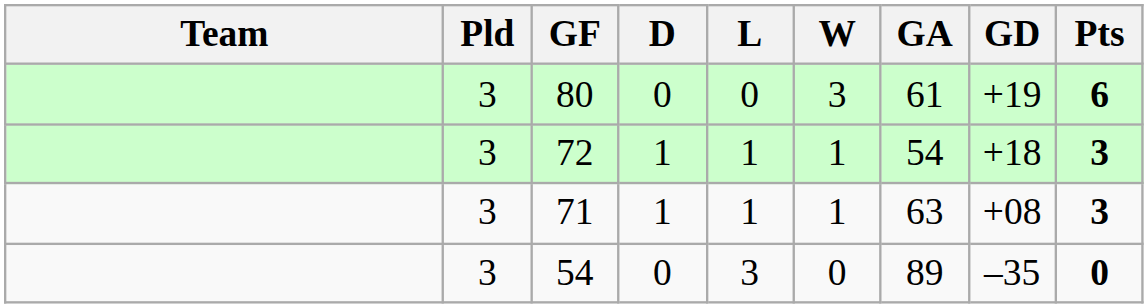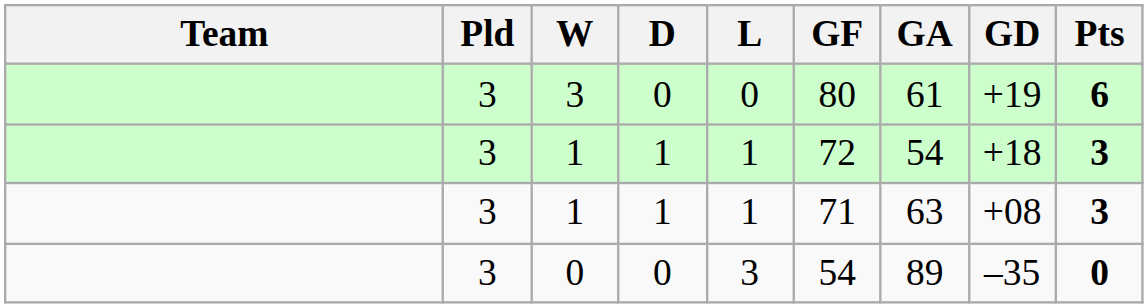columns swapped: (837, 34) <-> (575, 34)
